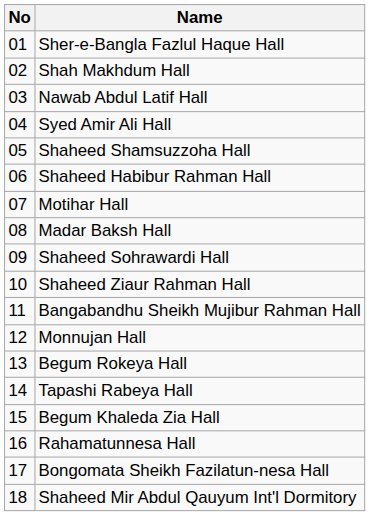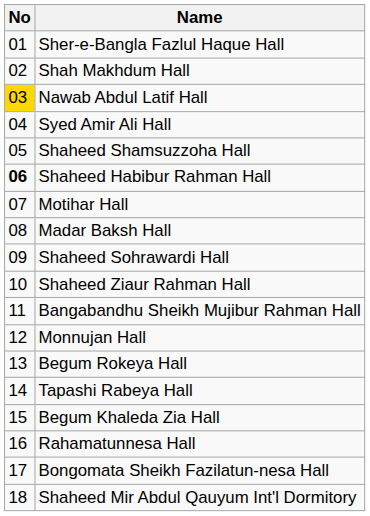(18, 97) no background -> (18, 97) gold background
(18, 177) normal -> (18, 177) bold
